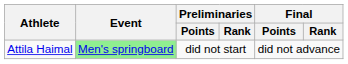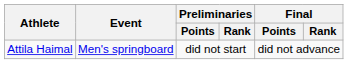(126, 50) lightgreen background -> (126, 50) no background
